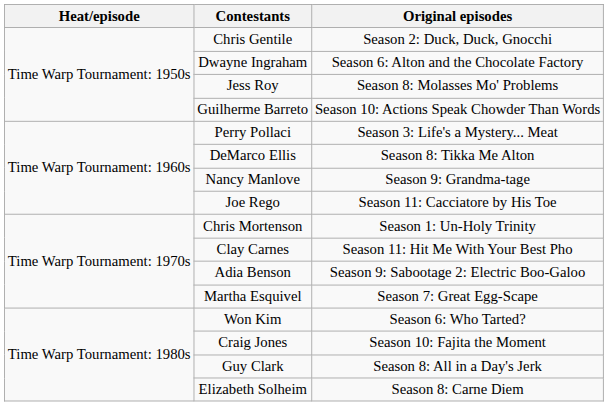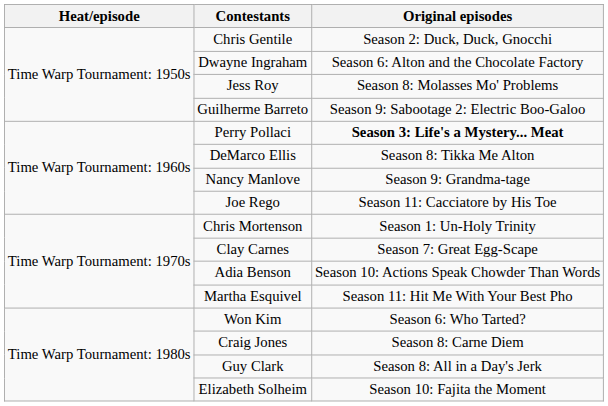(458, 109) Season 10: Actions Speak Chowder Than Words -> (458, 109) Season 9: Sabootage 2: Electric Boo-Galoo
(458, 132) normal -> (458, 132) bold
(458, 249) Season 11: Hit Me With Your Best Pho -> (458, 249) Season 7: Great Egg-Scape
(458, 272) Season 9: Sabootage 2: Electric Boo-Galoo -> (458, 272) Season 10: Actions Speak Chowder Than Words
(458, 296) Season 7: Great Egg-Scape -> (458, 296) Season 11: Hit Me With Your Best Pho
(458, 343) Season 10: Fajita the Moment -> (458, 343) Season 8: Carne Diem
(458, 389) Season 8: Carne Diem -> (458, 389) Season 10: Fajita the Moment
